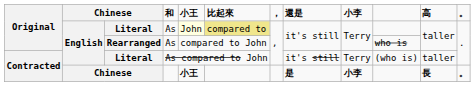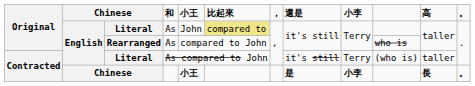(191, 28) lightyellow background -> (191, 28) no background
